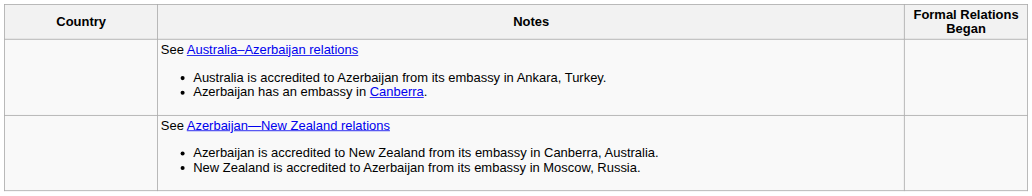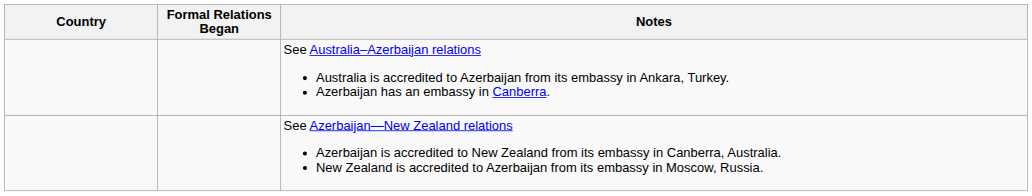columns swapped: (966, 22) <-> (531, 22)
